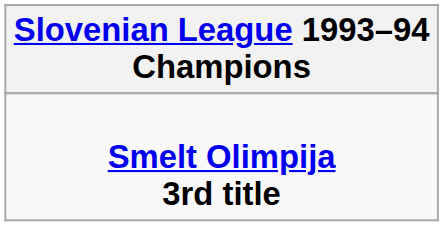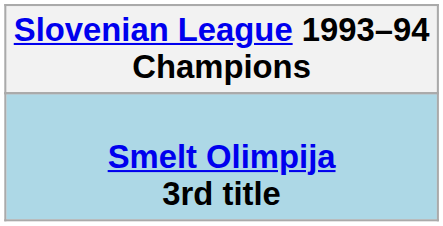(222, 174) no background -> (222, 174) lightblue background
